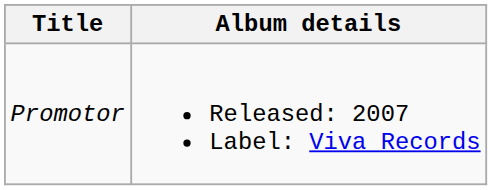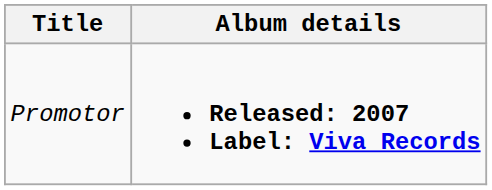(308, 128) normal -> (308, 128) bold
